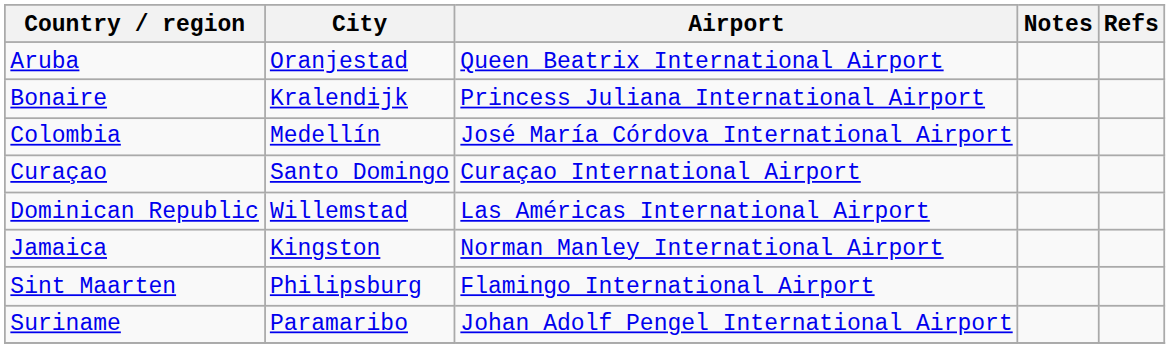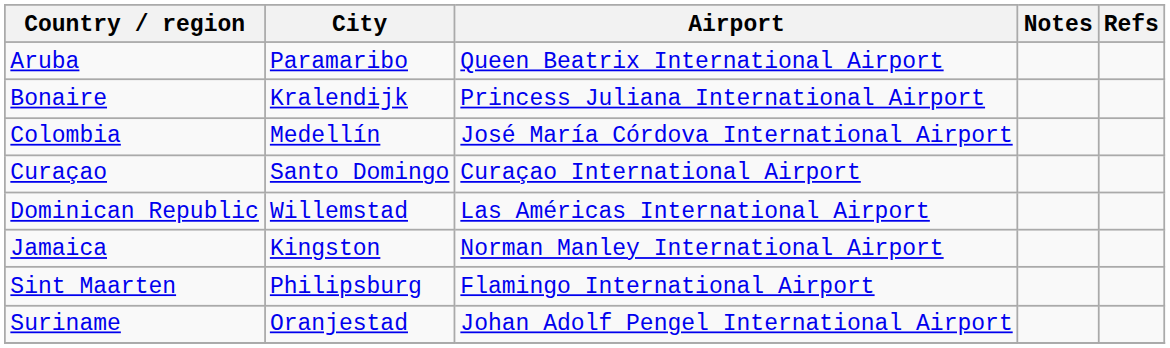(339, 61) Oranjestad -> (339, 61) Paramaribo
(339, 324) Paramaribo -> (339, 324) Oranjestad
